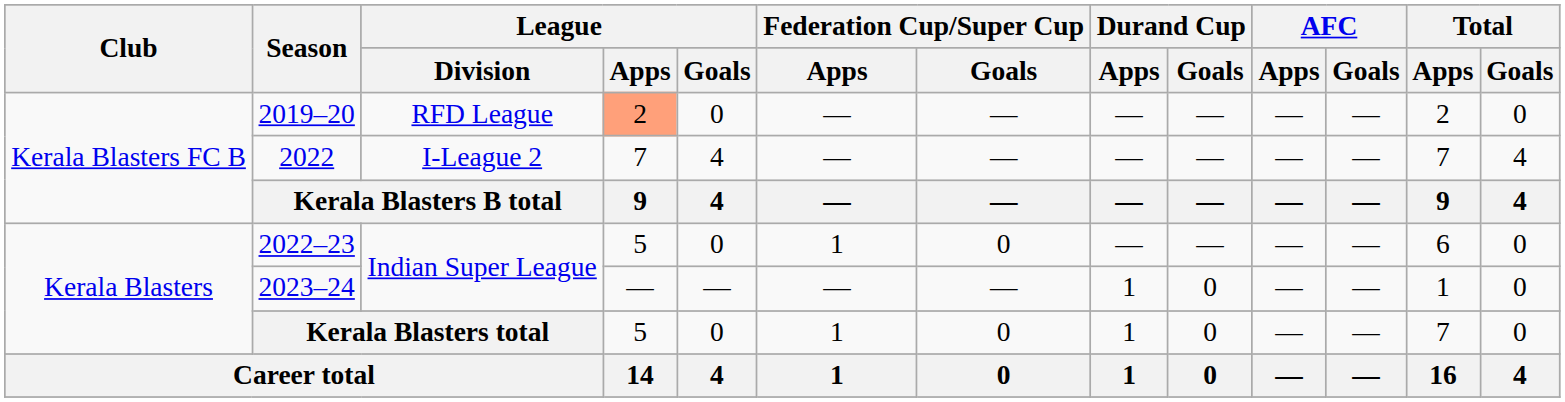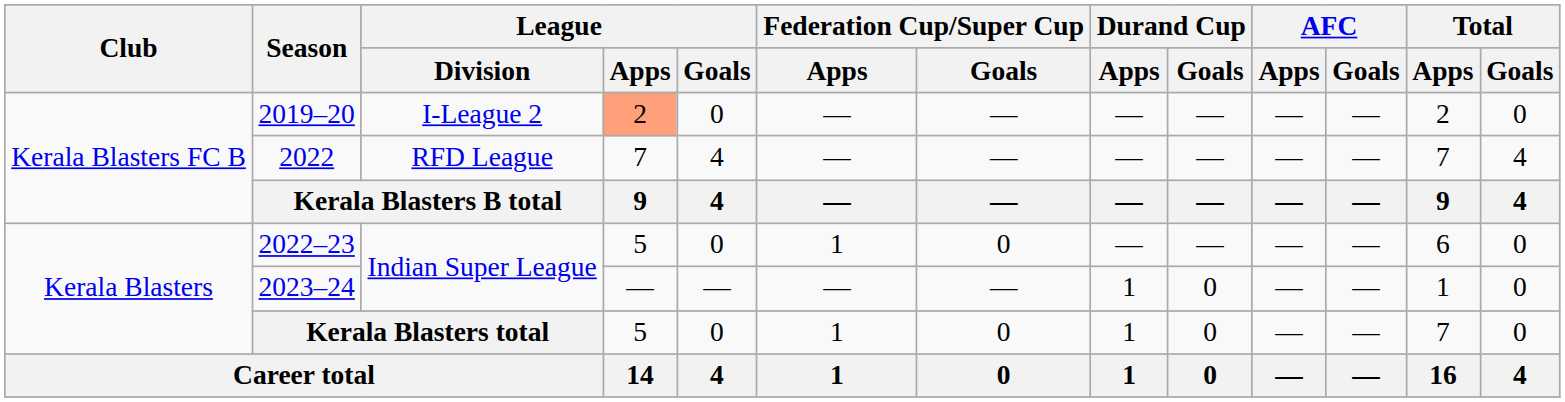(482, 113) RFD League -> (482, 113) I-League 2
(482, 157) I-League 2 -> (482, 157) RFD League
